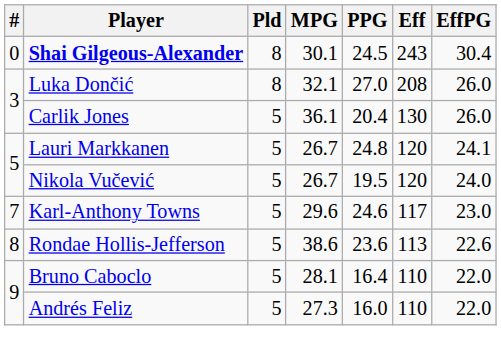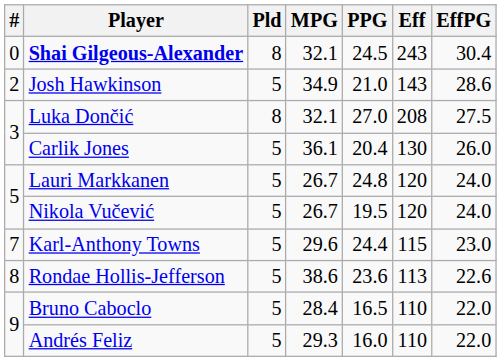(320, 52) 30.1 -> (320, 52) 32.1
+ row: (95, 84)
(474, 84) 26.0 -> (474, 116) 27.5
(474, 148) 24.1 -> (474, 180) 24.0
(370, 212) 24.6 -> (370, 244) 24.4
(412, 212) 117 -> (412, 244) 115
(320, 276) 28.1 -> (320, 308) 28.4
(370, 276) 16.4 -> (370, 308) 16.5
(320, 308) 27.3 -> (320, 340) 29.3
